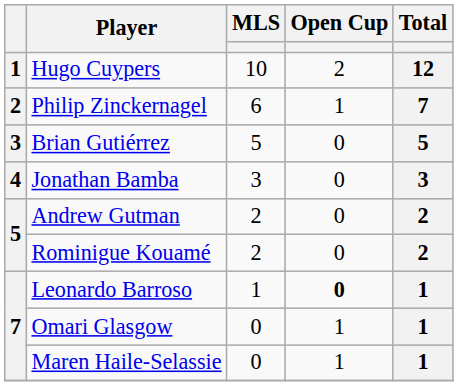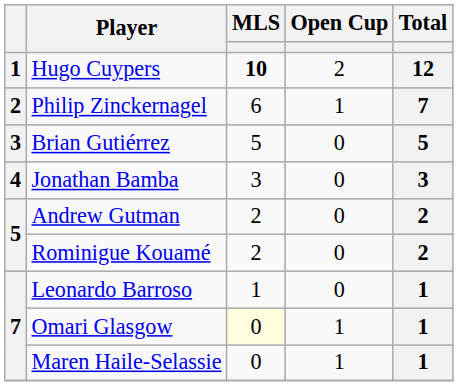(256, 70) normal -> (256, 70) bold
(339, 289) bold -> (339, 289) normal
(256, 326) no background -> (256, 326) lightyellow background
